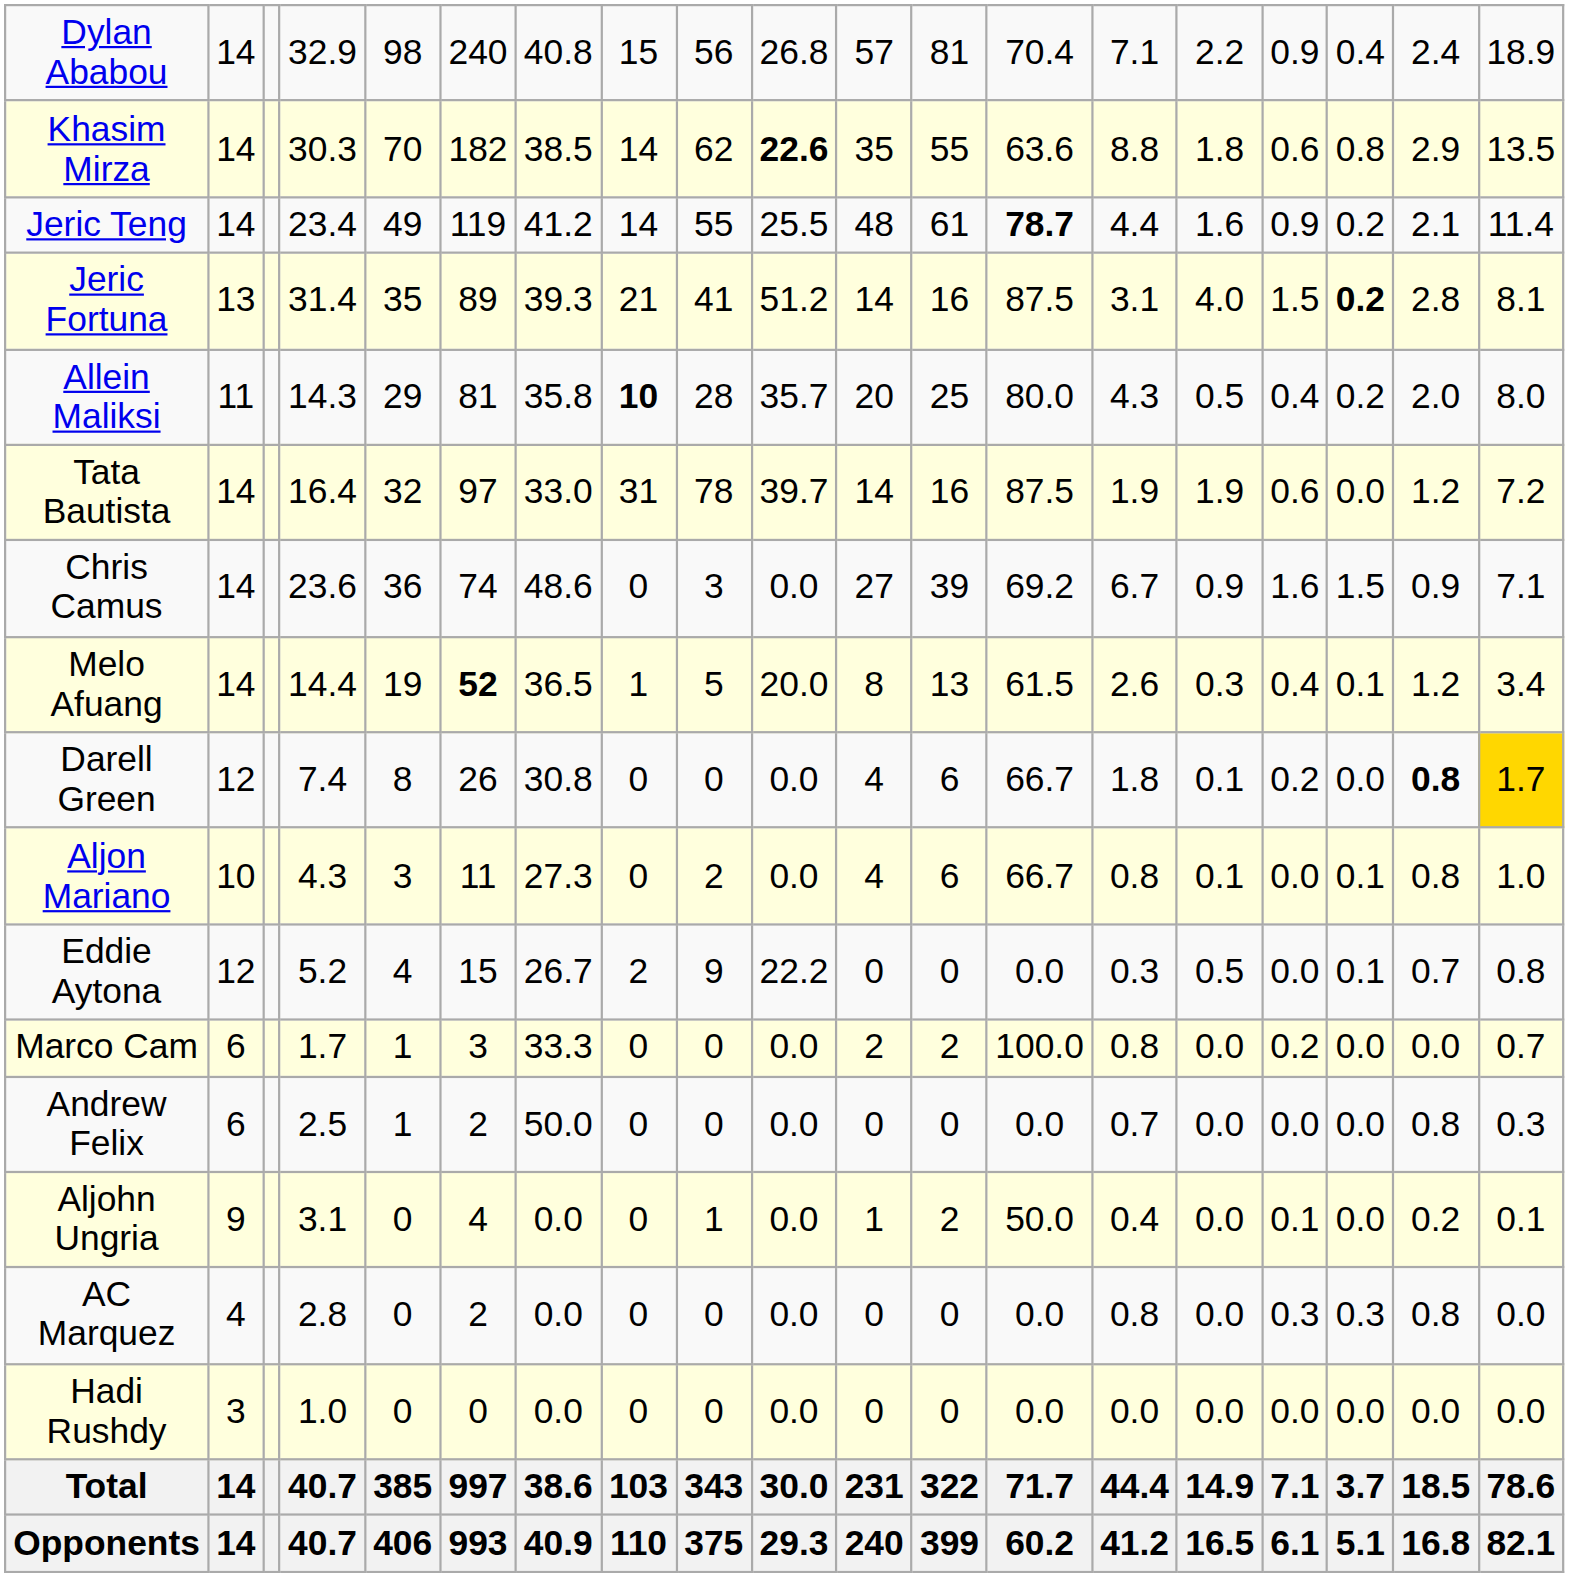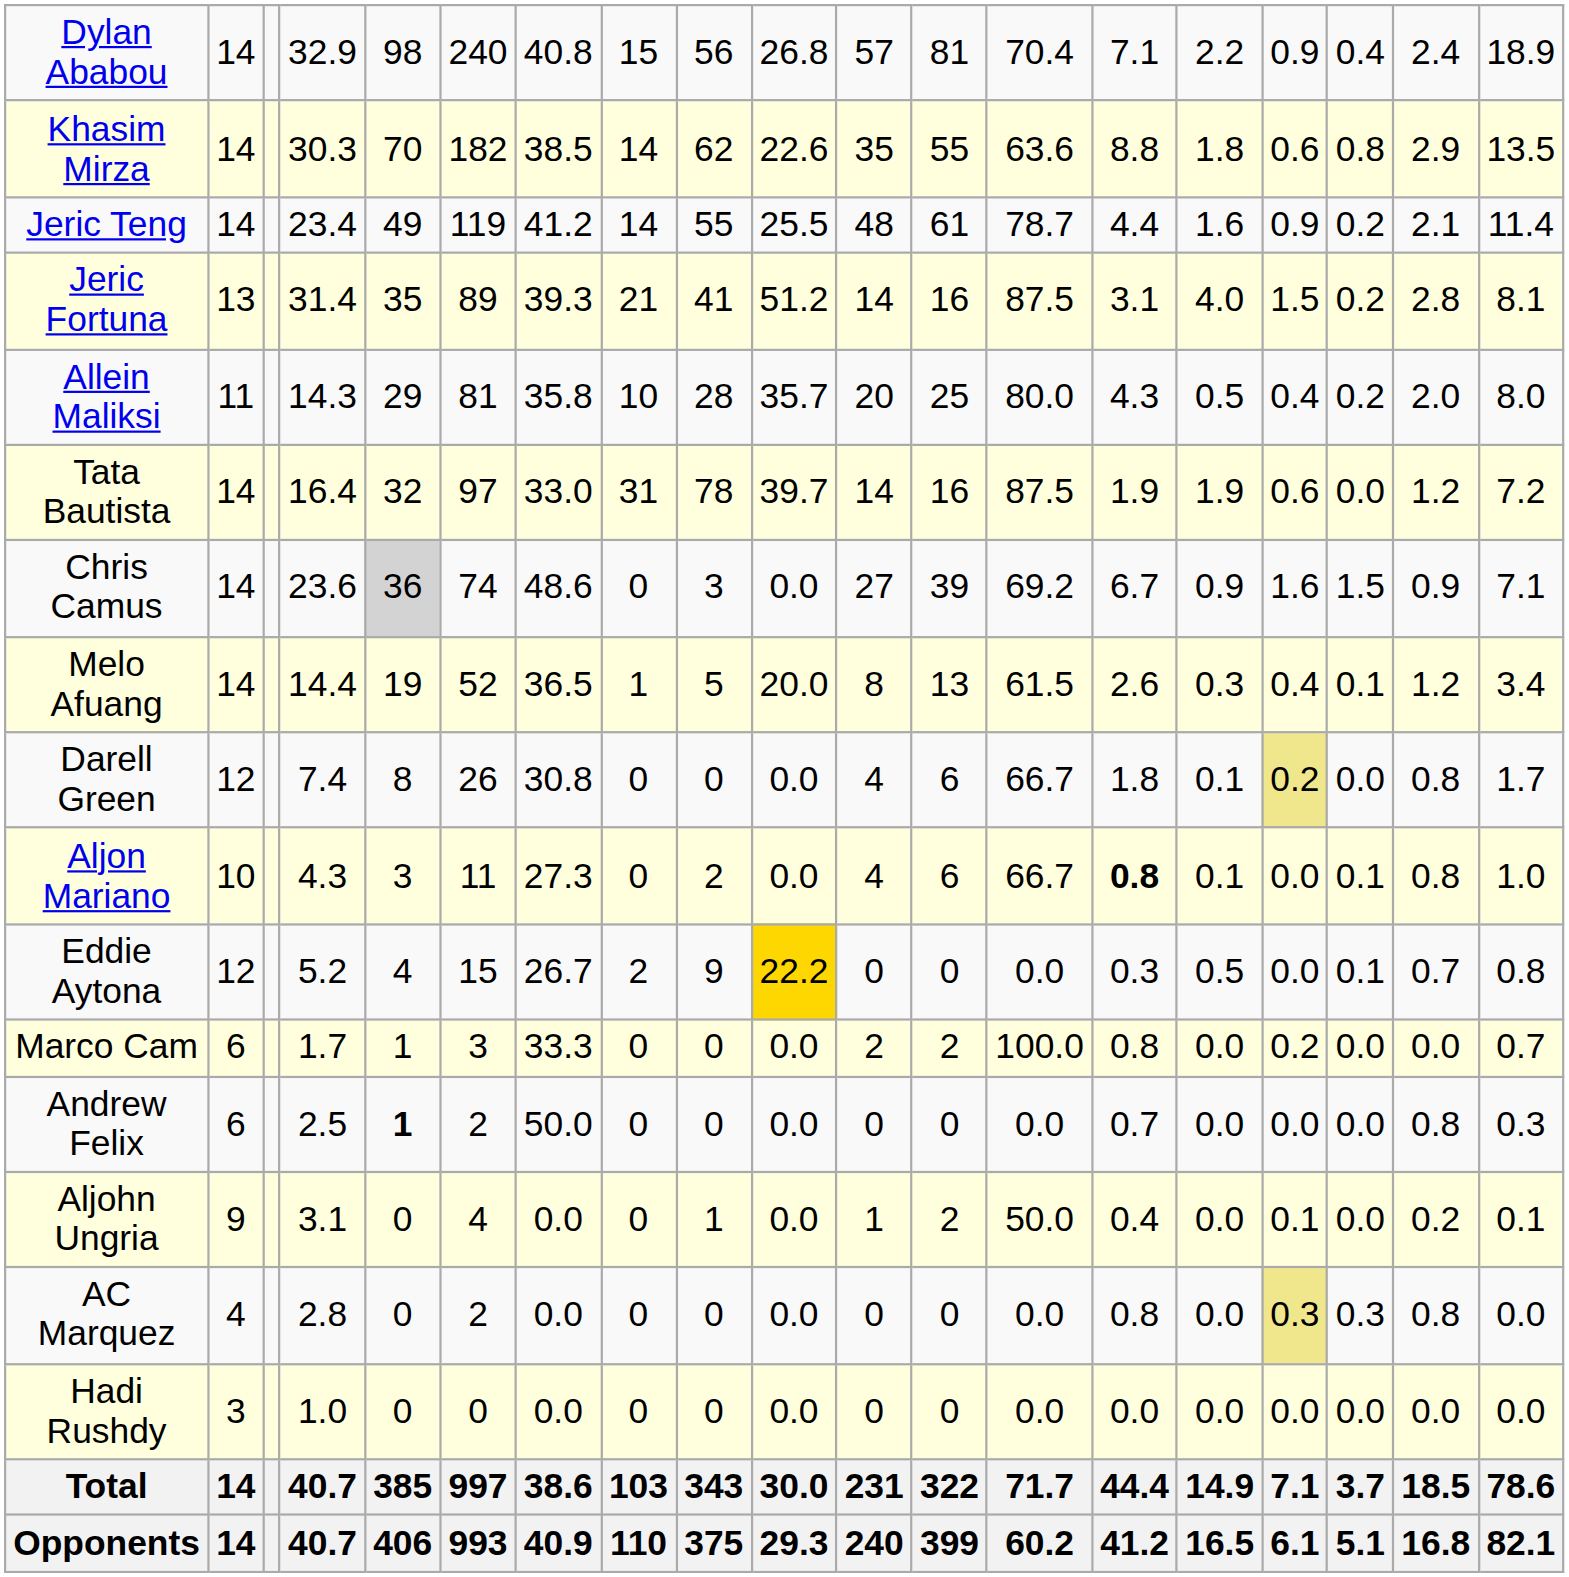(794, 148) bold -> (794, 148) normal
(1040, 224) bold -> (1040, 224) normal
(1360, 300) bold -> (1360, 300) normal
(638, 396) bold -> (638, 396) normal
(403, 587) no background -> (403, 587) lightgrey background
(478, 683) bold -> (478, 683) normal
(1295, 779) no background -> (1295, 779) khaki background
(1436, 779) bold -> (1436, 779) normal
(1521, 779) gold background -> (1521, 779) no background
(1135, 875) normal -> (1135, 875) bold
(794, 971) no background -> (794, 971) gold background
(403, 1123) normal -> (403, 1123) bold
(1295, 1314) no background -> (1295, 1314) khaki background
